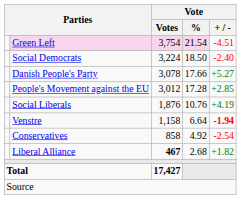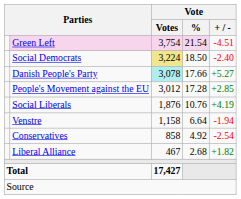(169, 58) no background -> (169, 58) khaki background
(169, 74) no background -> (169, 74) paleturquoise background
(224, 120) bold -> (224, 120) normal
(173, 151) bold -> (173, 151) normal
